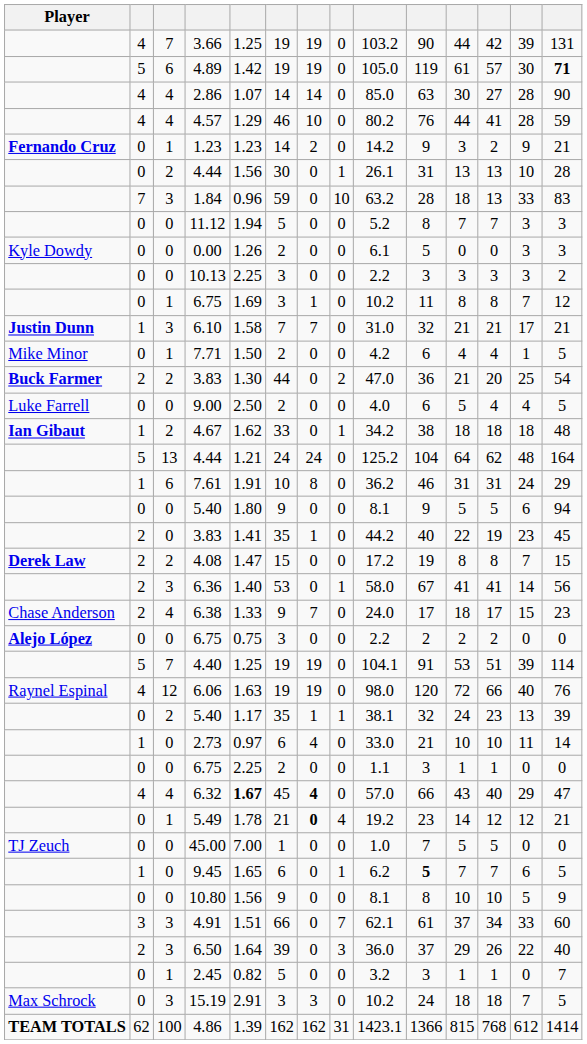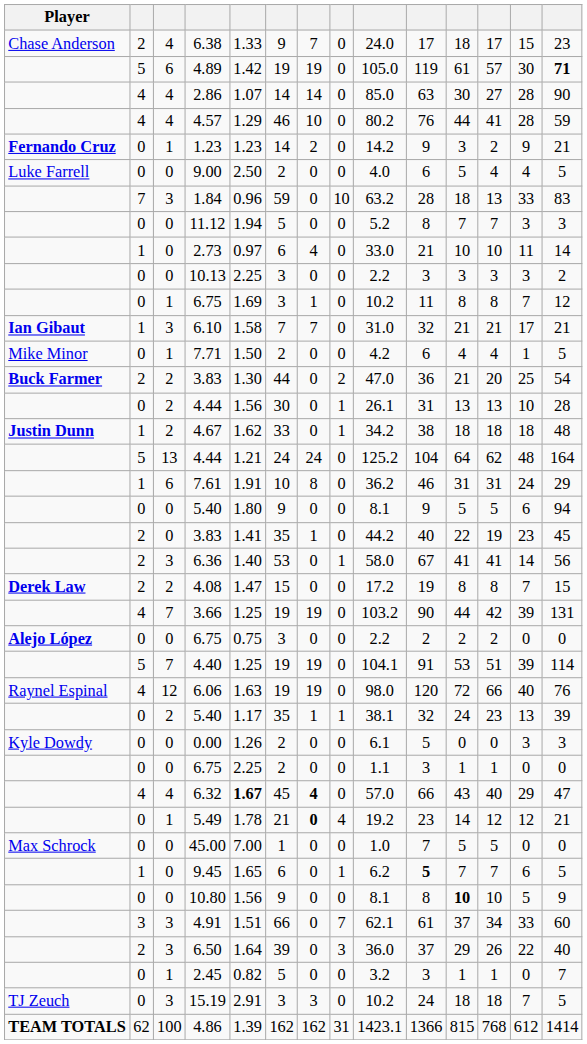rows swapped: (169, 612) <-> (169, 43)
rows swapped: (169, 172) <-> (169, 405)
rows swapped: (169, 250) <-> (169, 742)
(51, 328) Justin Dunn -> (47, 328) Ian Gibaut
(47, 431) Ian Gibaut -> (51, 431) Justin Dunn
rows swapped: (169, 586) <-> (169, 560)
(39, 845) TJ Zeuch -> (52, 845) Max Schrock
(462, 897) normal -> (462, 897) bold
(52, 1000) Max Schrock -> (39, 1000) TJ Zeuch
